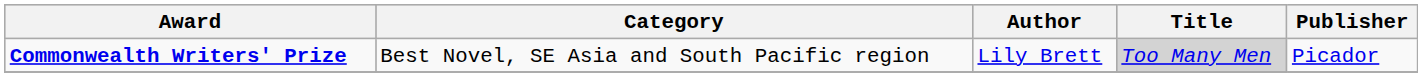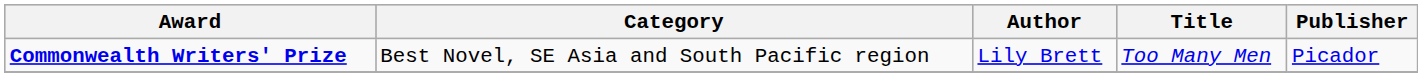(1196, 56) lightgrey background -> (1196, 56) no background
